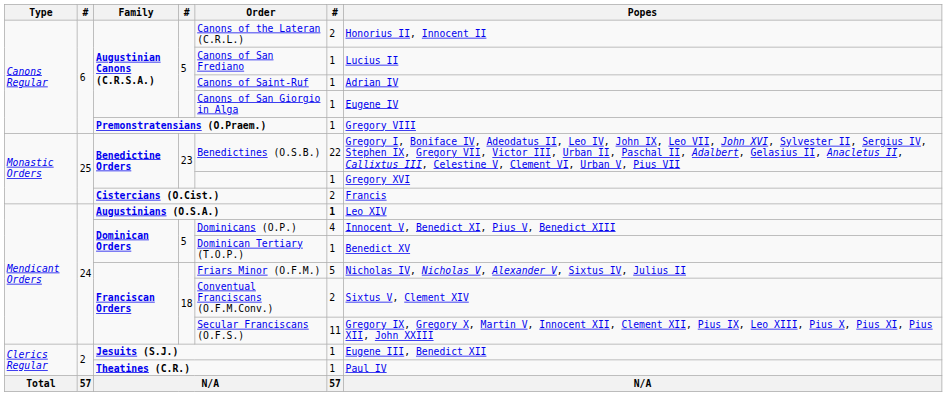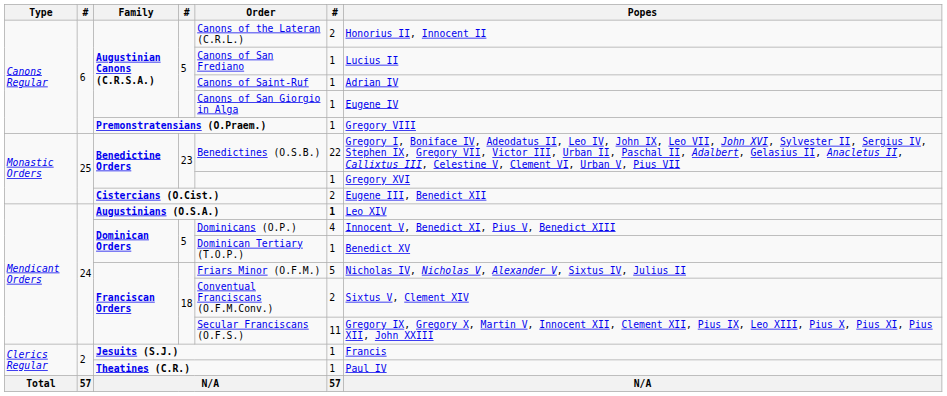(366, 196) Francis -> (416, 196) Eugene III, Benedict XII
(416, 352) Eugene III, Benedict XII -> (366, 352) Francis
